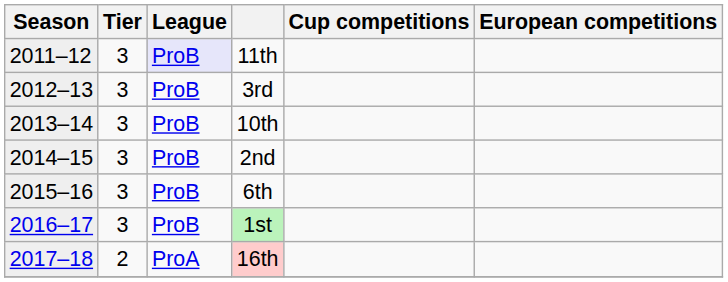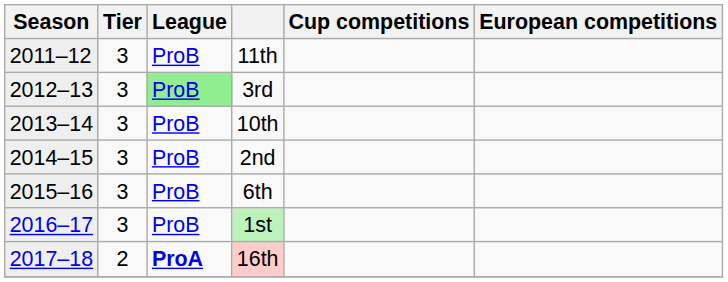(176, 56) lavender background -> (176, 56) no background
(176, 90) no background -> (176, 90) lightgreen background
(176, 259) normal -> (177, 259) bold
